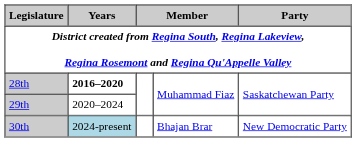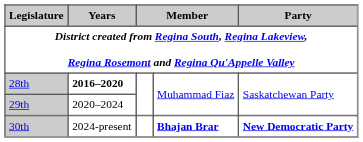(102, 126) lightblue background -> (102, 126) no background
(185, 126) normal -> (188, 126) bold
(295, 126) normal -> (298, 126) bold
